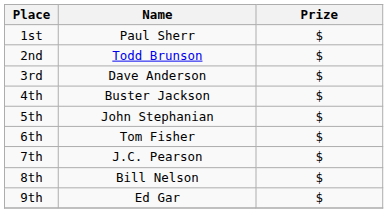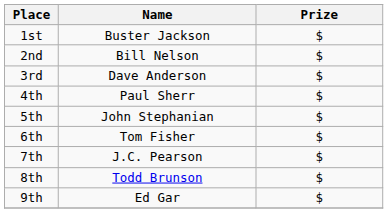(157, 35) Paul Sherr -> (157, 35) Buster Jackson
(157, 55) Todd Brunson -> (157, 55) Bill Nelson
(157, 96) Buster Jackson -> (157, 96) Paul Sherr
(157, 177) Bill Nelson -> (157, 177) Todd Brunson
